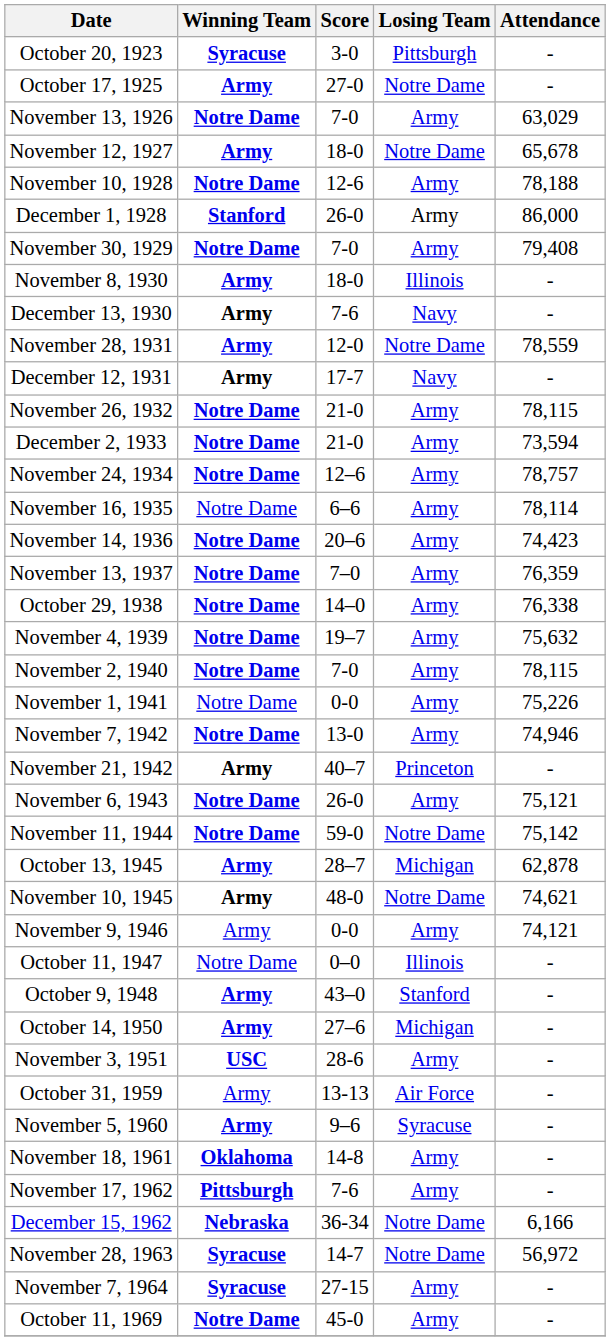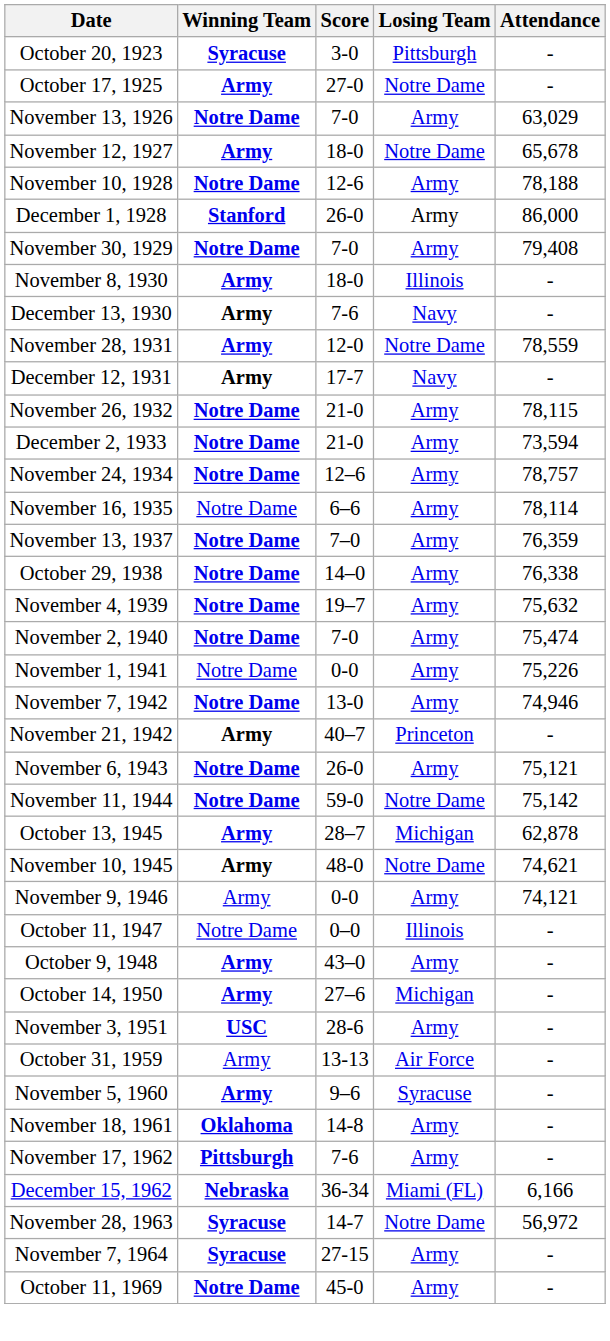- row: (91, 540)
(550, 670) 78,115 -> (550, 637) 75,474
(435, 995) Stanford -> (435, 962) Army
(435, 1222) Notre Dame -> (435, 1190) Miami (FL)
